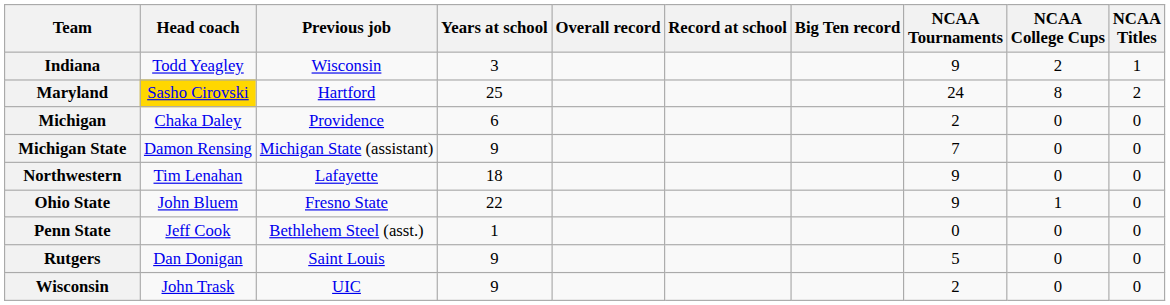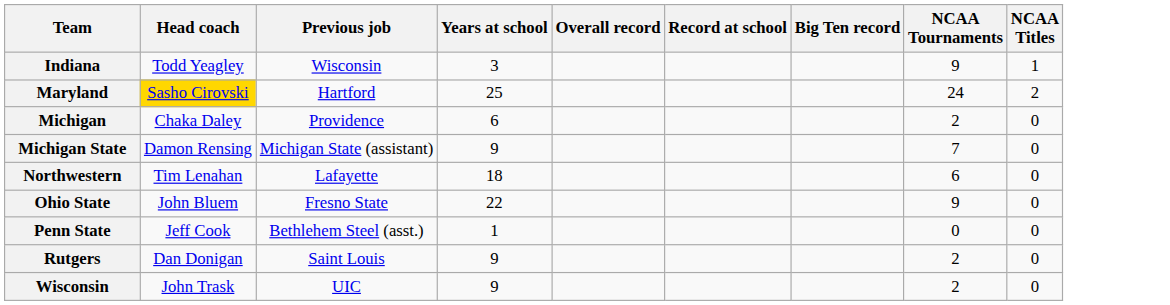- column: (1058, 28)
(956, 176) 9 -> (956, 176) 6
(956, 258) 5 -> (956, 258) 2
